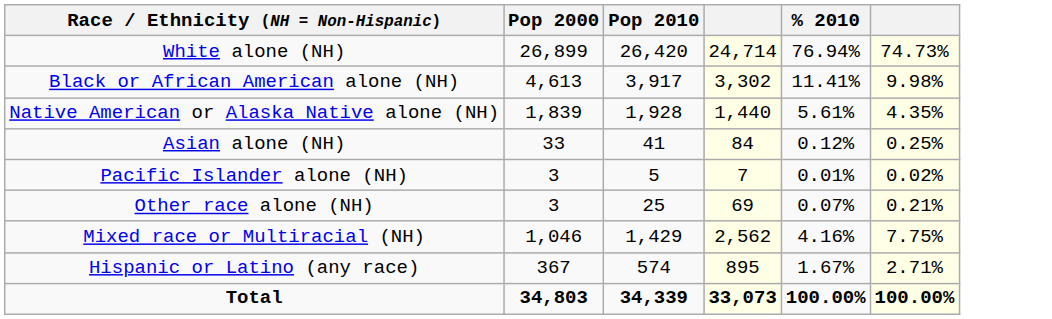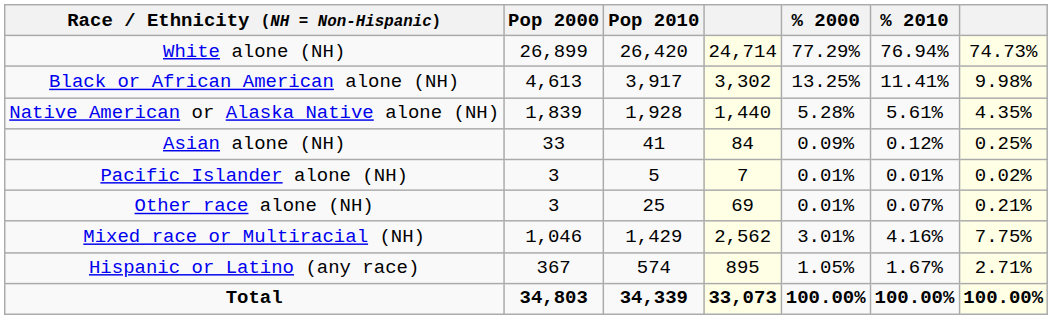+ column: (826, 20)
